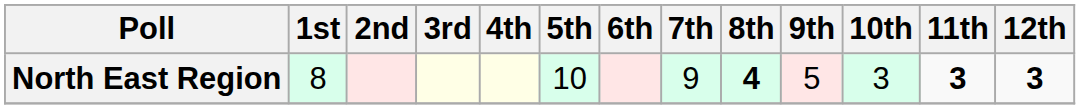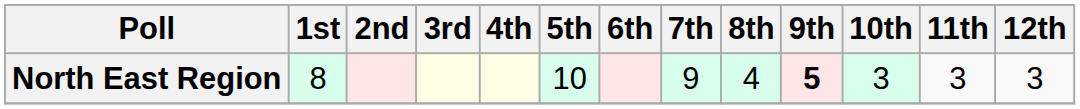(751, 77) bold -> (751, 77) normal
(812, 77) normal -> (812, 77) bold
(958, 77) bold -> (958, 77) normal
(1035, 77) bold -> (1035, 77) normal
